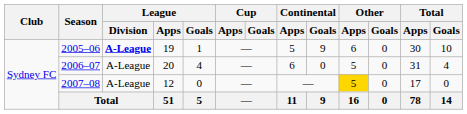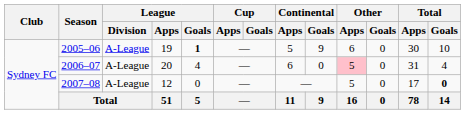(128, 48) bold -> (127, 48) normal
(199, 48) normal -> (197, 48) bold
(354, 65) no background -> (352, 65) pink background
(354, 83) gold background -> (352, 83) no background
(446, 83) normal -> (444, 83) bold
